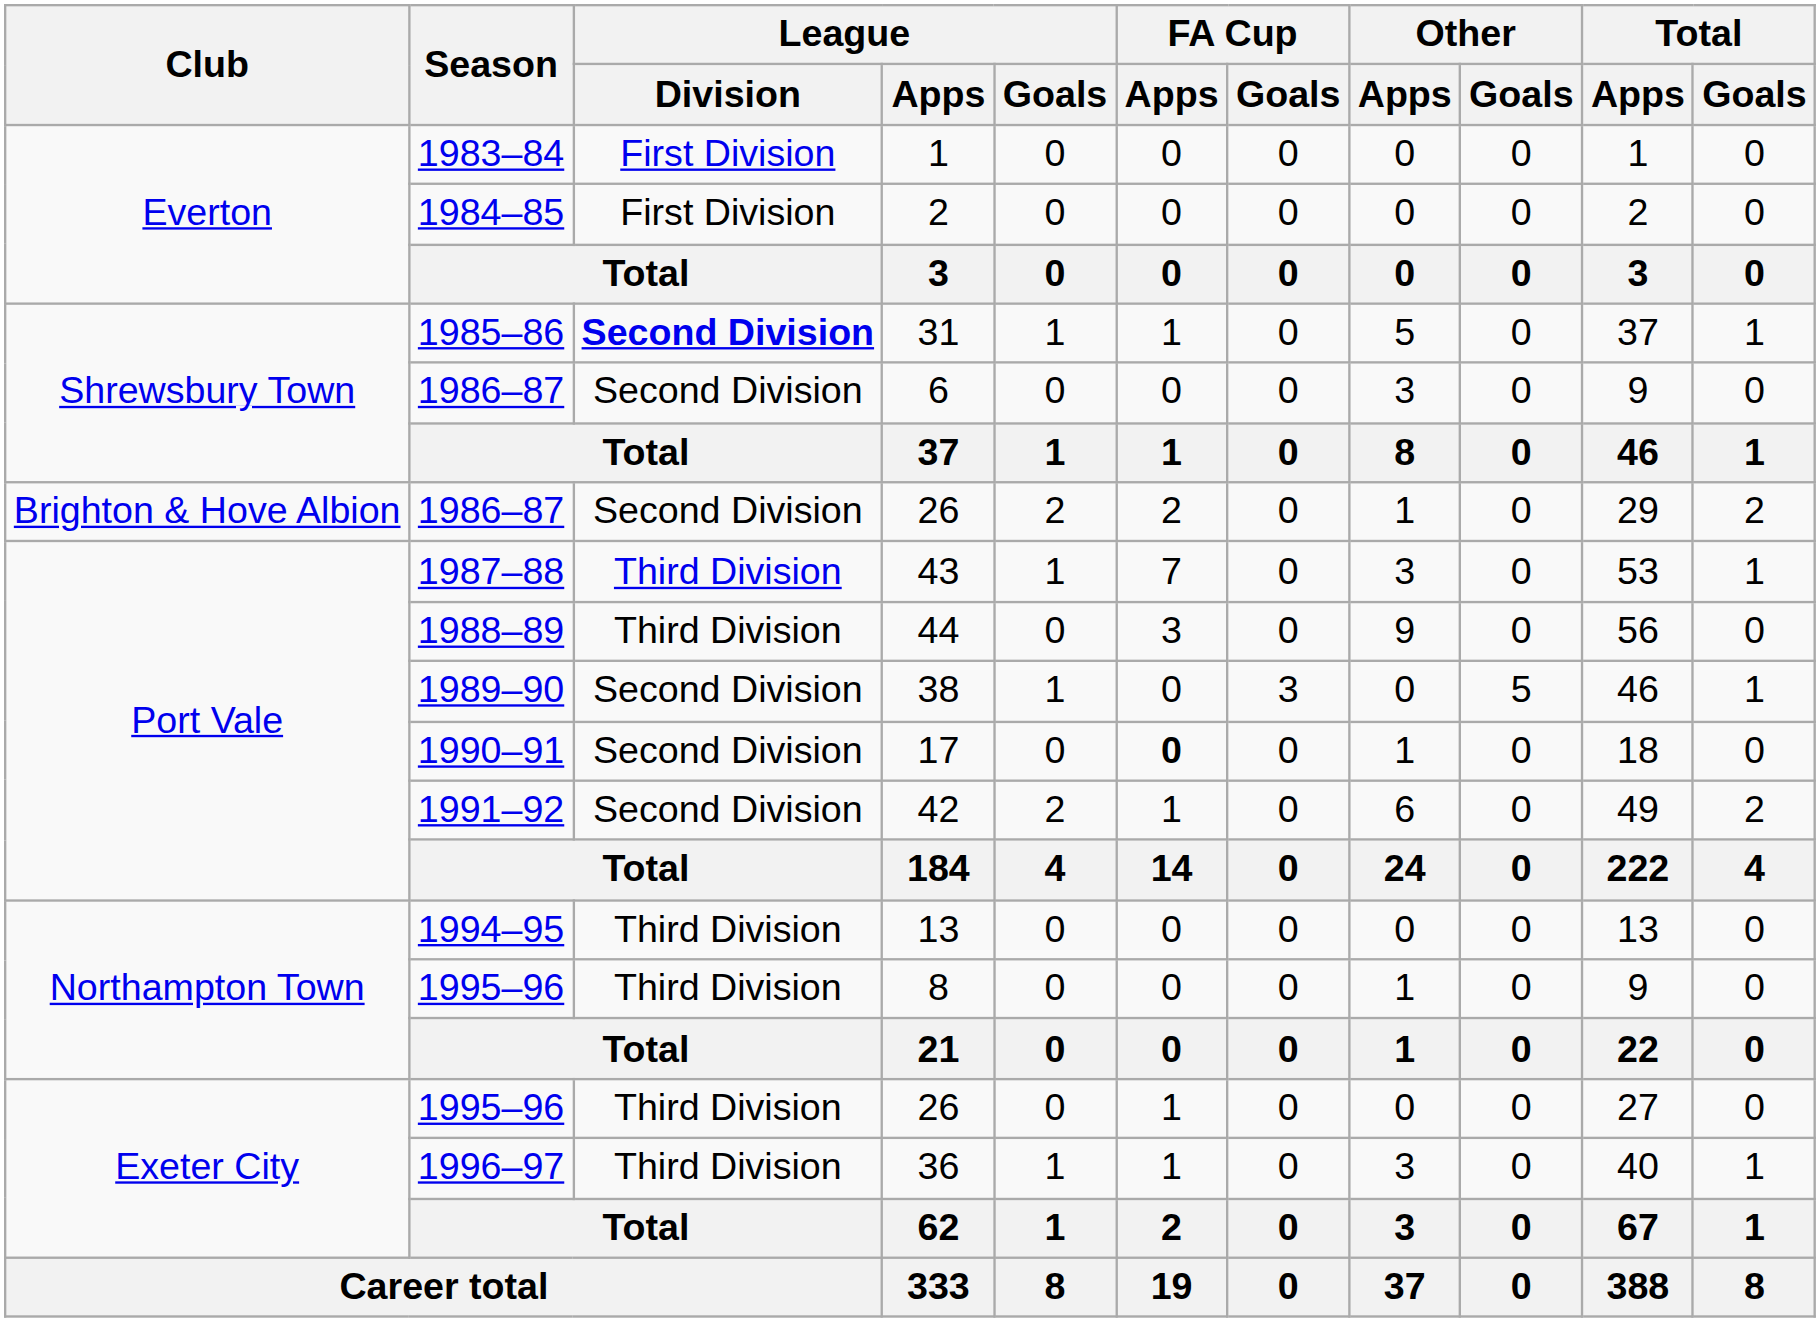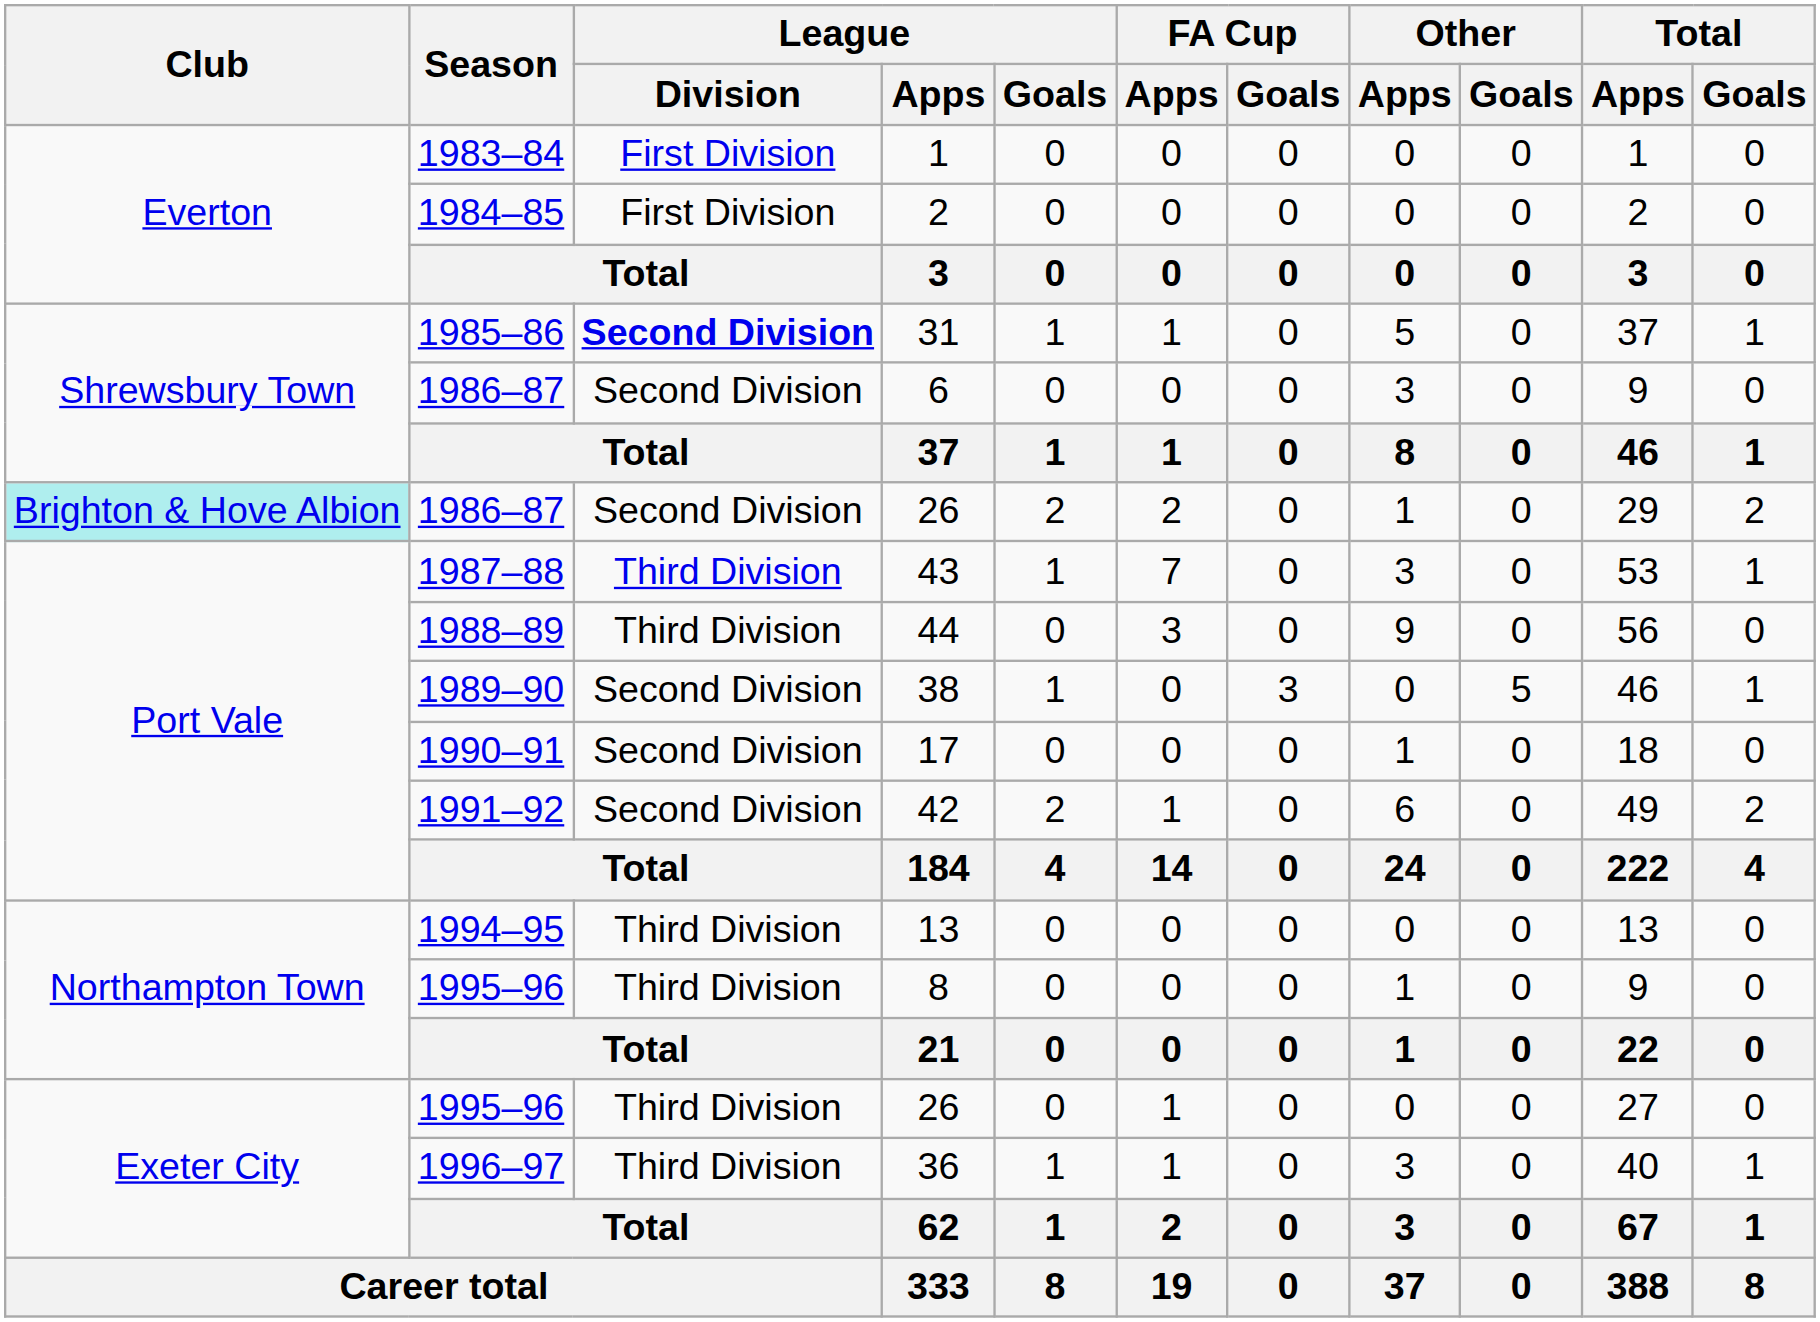(207, 511) no background -> (207, 511) paleturquoise background
(1172, 749) bold -> (1172, 749) normal
